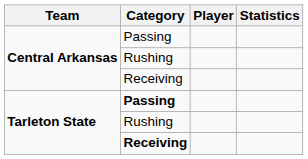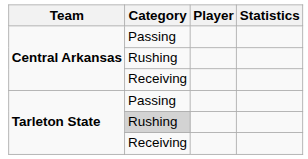(149, 100) bold -> (152, 100) normal
(148, 122) no background -> (153, 122) lightgrey background
(155, 143) bold -> (158, 143) normal
